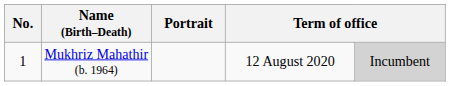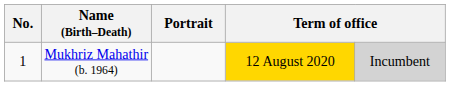(290, 61) no background -> (290, 61) gold background
